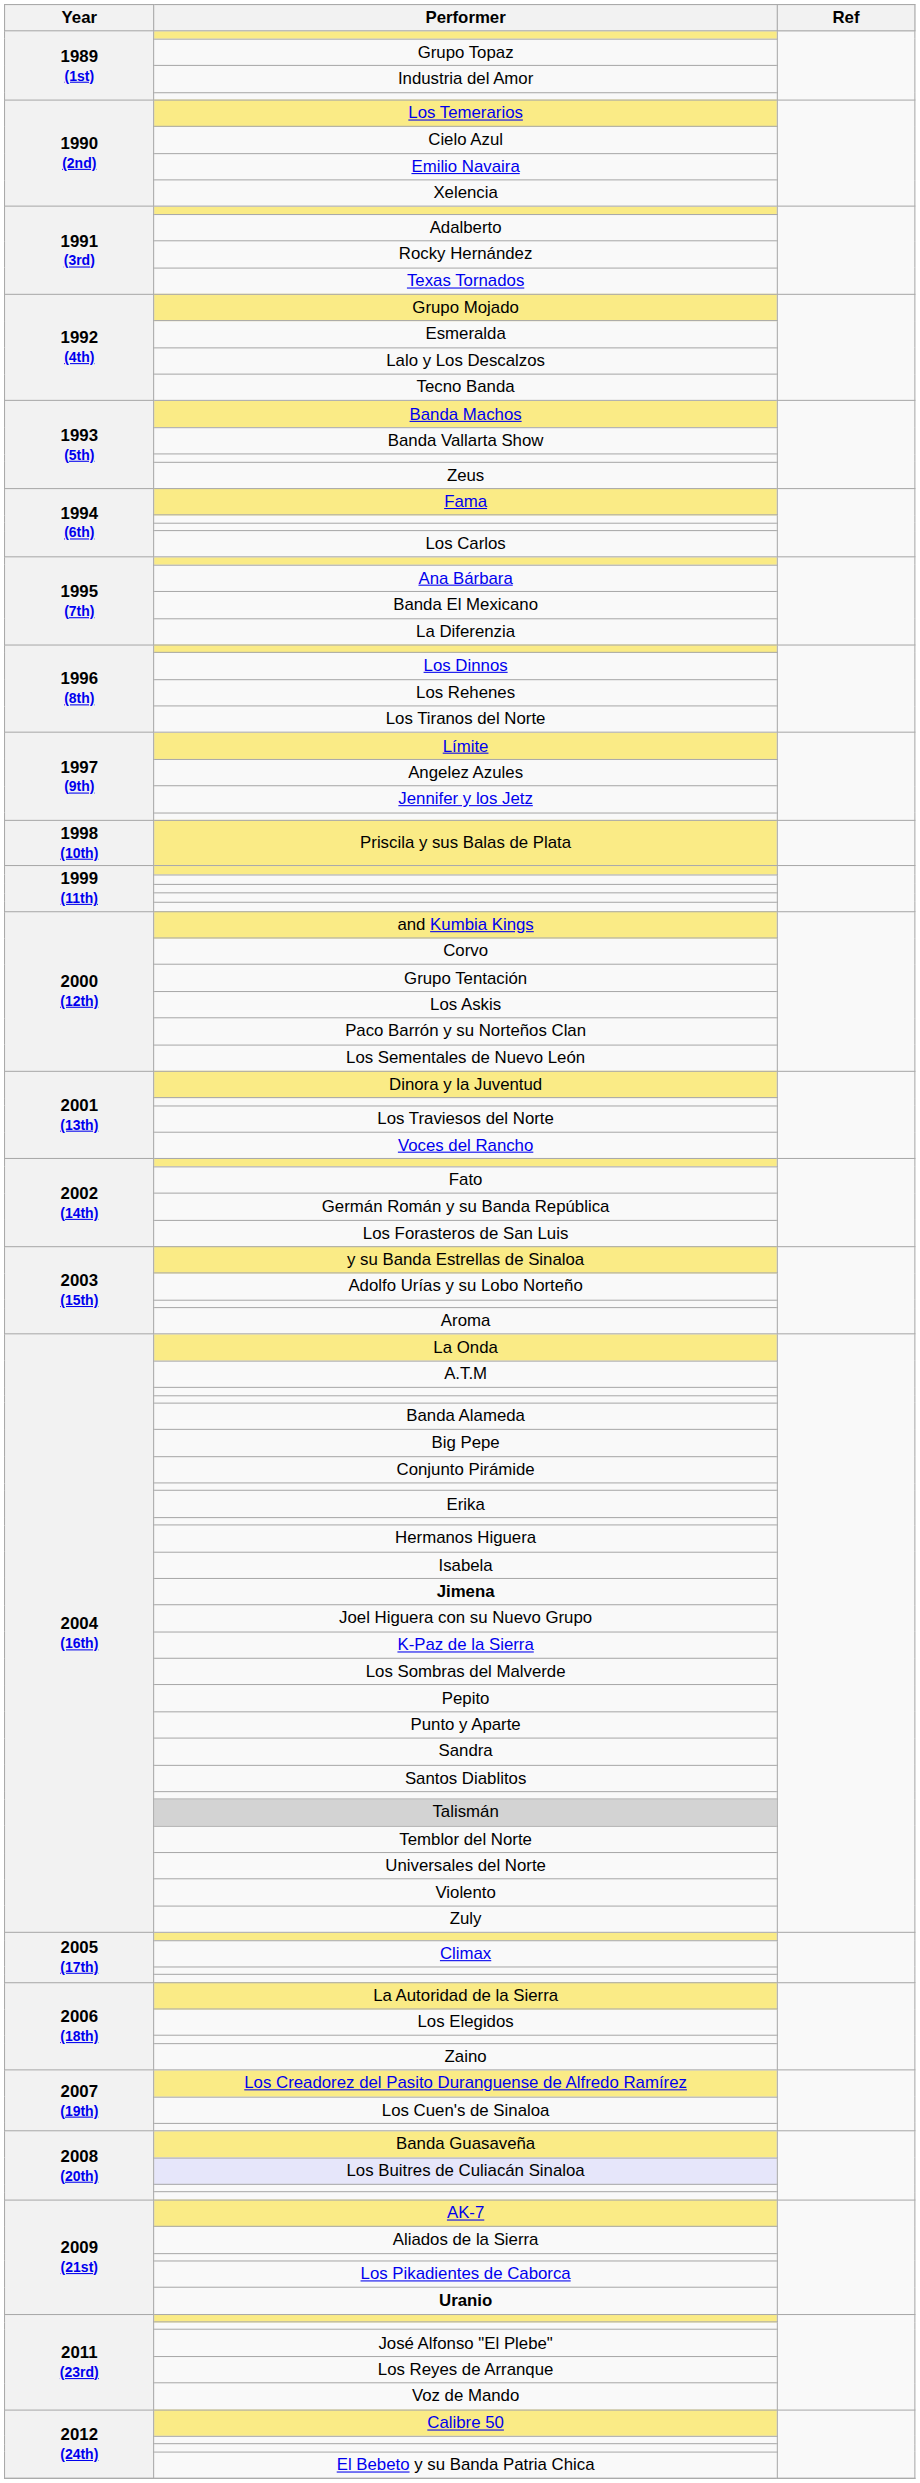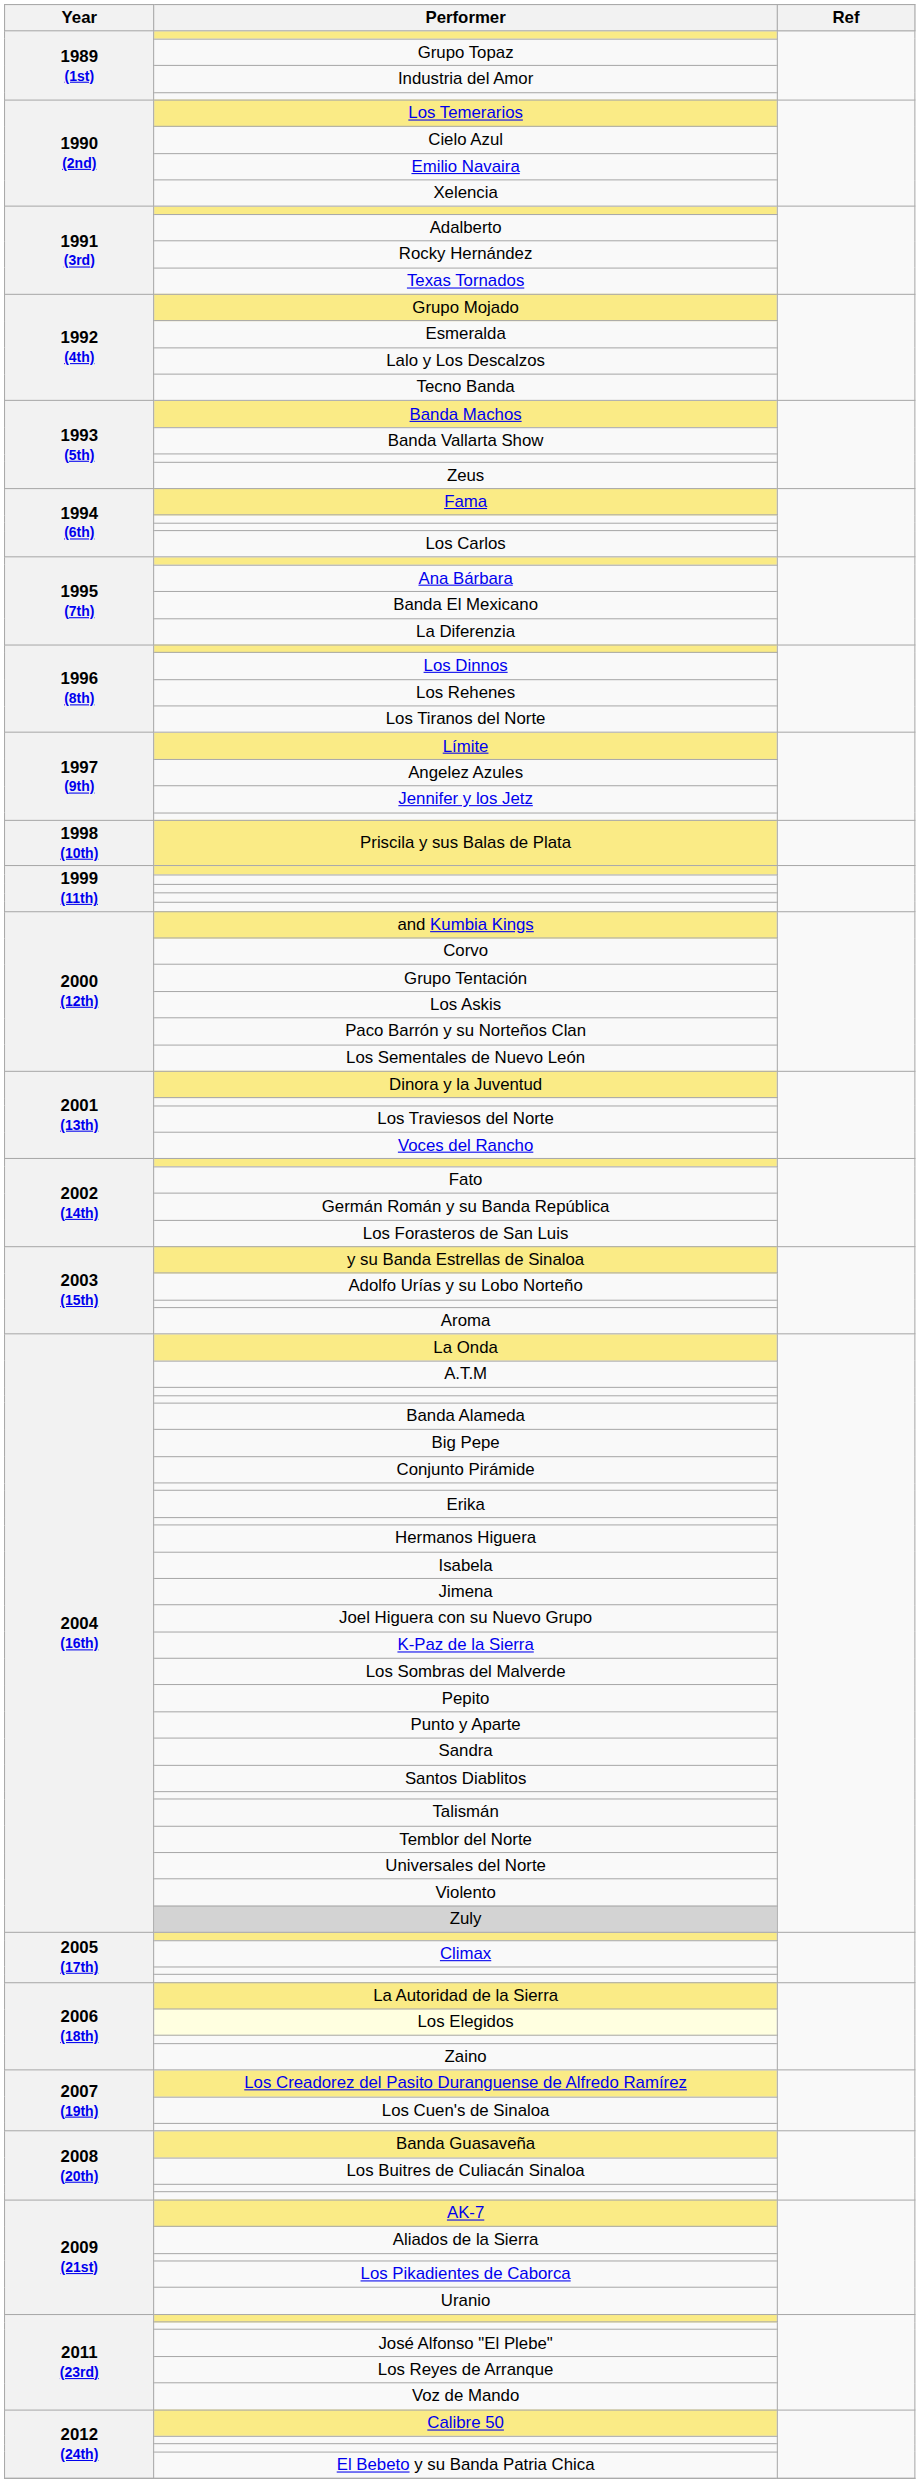(466, 1591) bold -> (466, 1591) normal
(466, 1812) lightgrey background -> (466, 1812) no background
(466, 1919) no background -> (466, 1919) lightgrey background
(466, 2022) no background -> (466, 2022) lightyellow background
(466, 2170) lavender background -> (466, 2170) no background
(466, 2300) bold -> (466, 2300) normal
